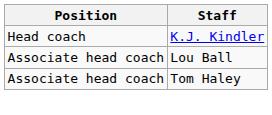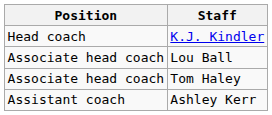+ row: (213, 100)
